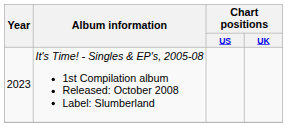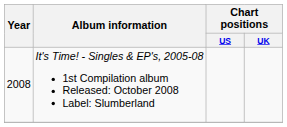(19, 85) 2023 -> (19, 85) 2008
